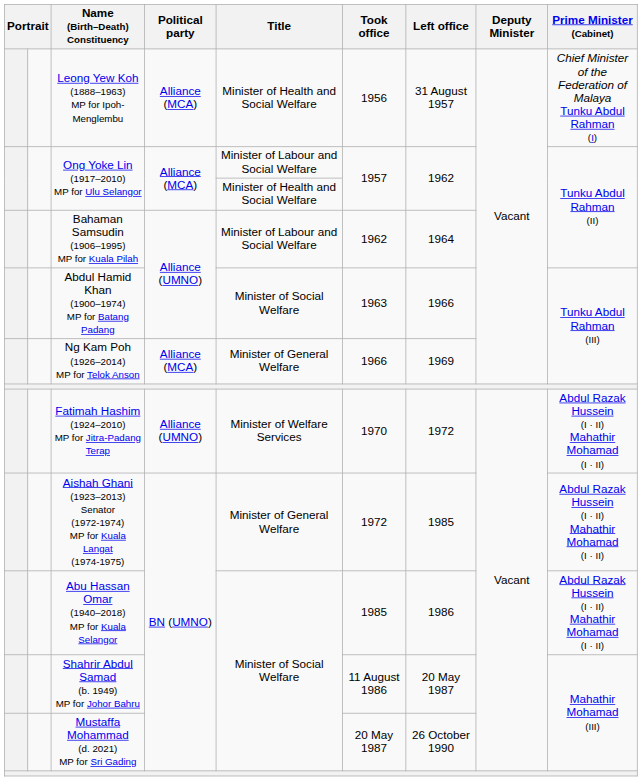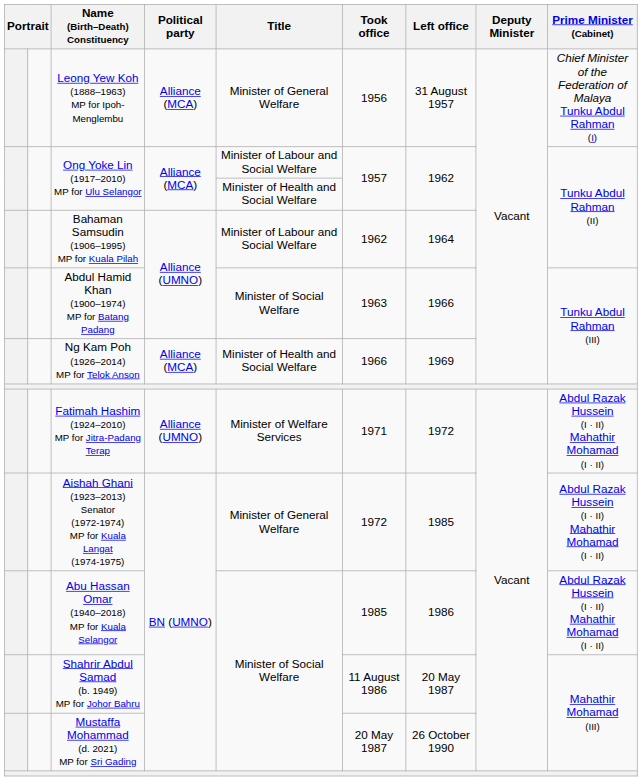(279, 97) Minister of Health and Social Welfare -> (279, 97) Minister of General Welfare
(279, 361) Minister of General Welfare -> (279, 361) Minister of Health and Social Welfare
(374, 431) 1970 -> (374, 431) 1971
